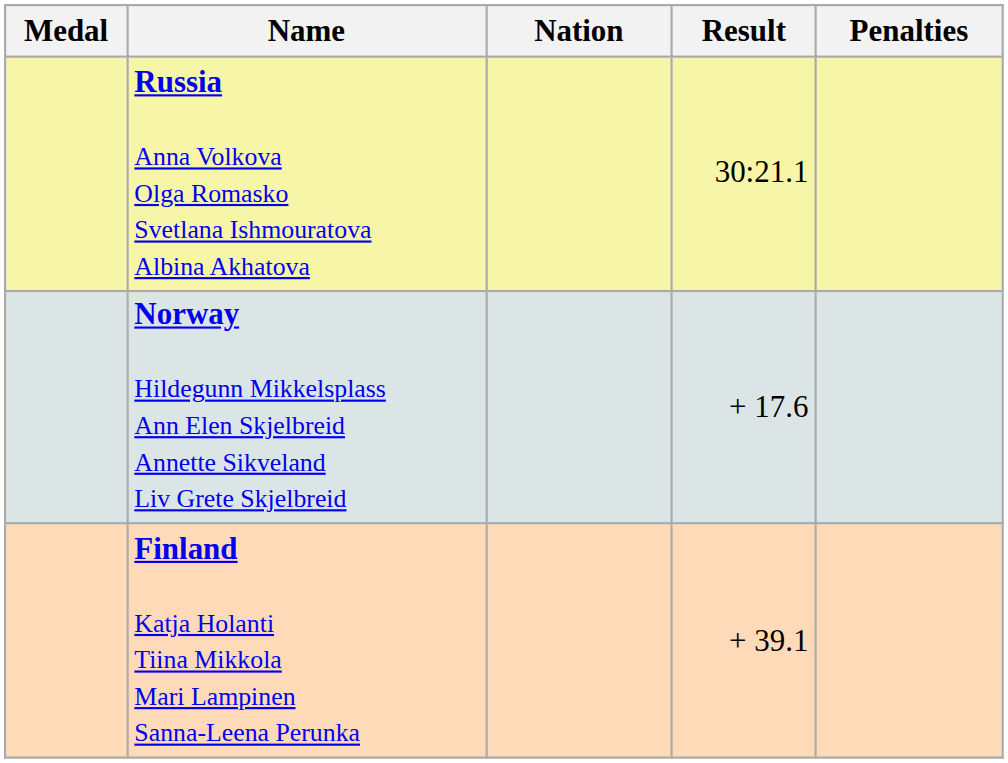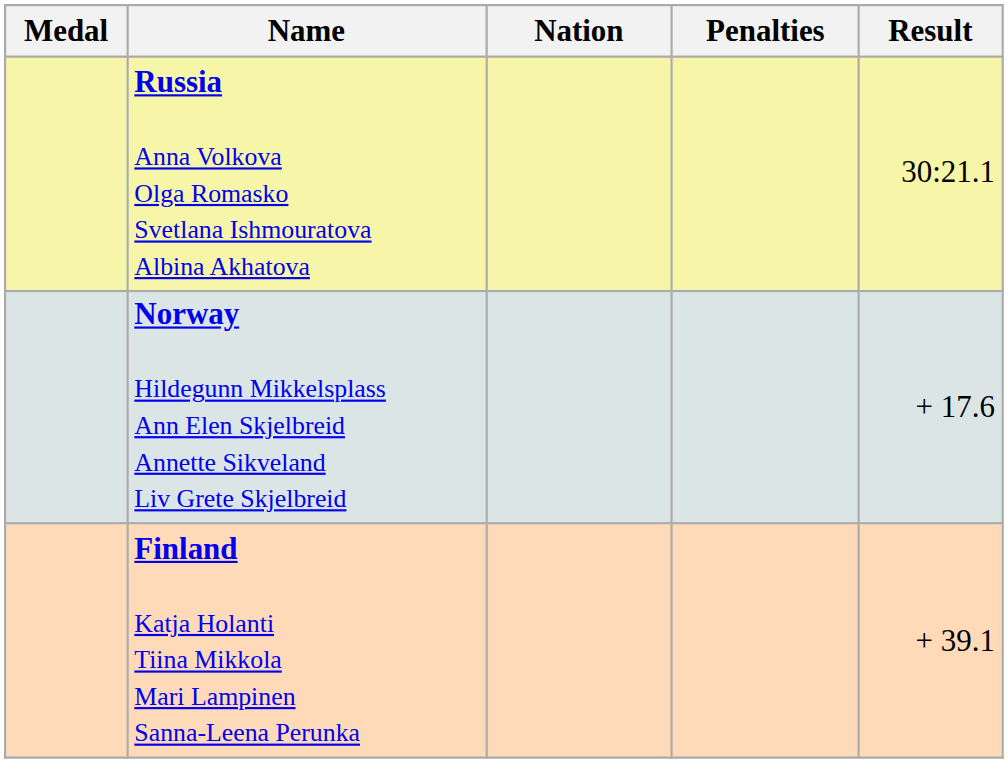columns swapped: (909, 30) <-> (744, 30)
